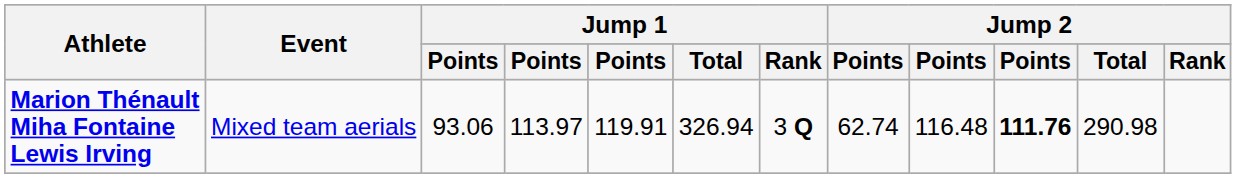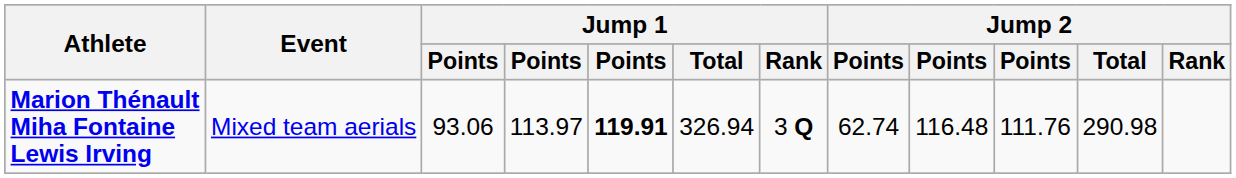(631, 127) normal -> (631, 127) bold
(1035, 127) bold -> (1035, 127) normal
